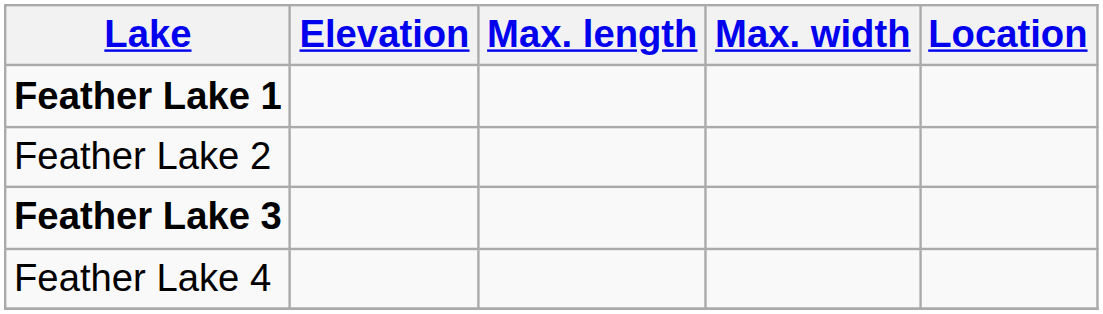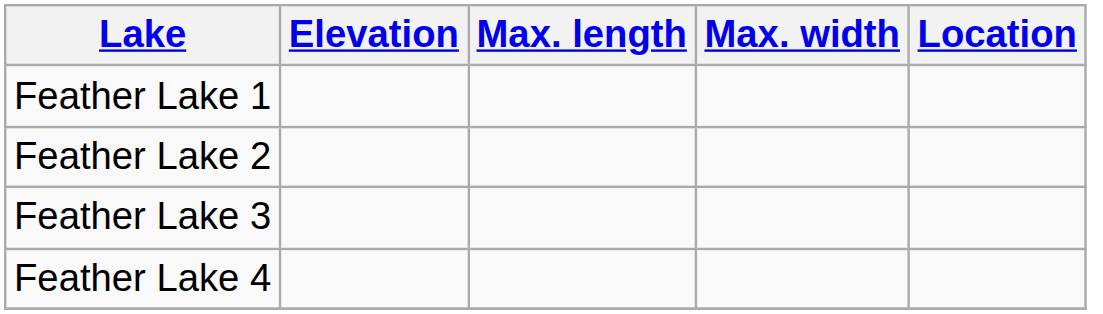(148, 95) bold -> (143, 95) normal
(148, 216) bold -> (143, 216) normal
